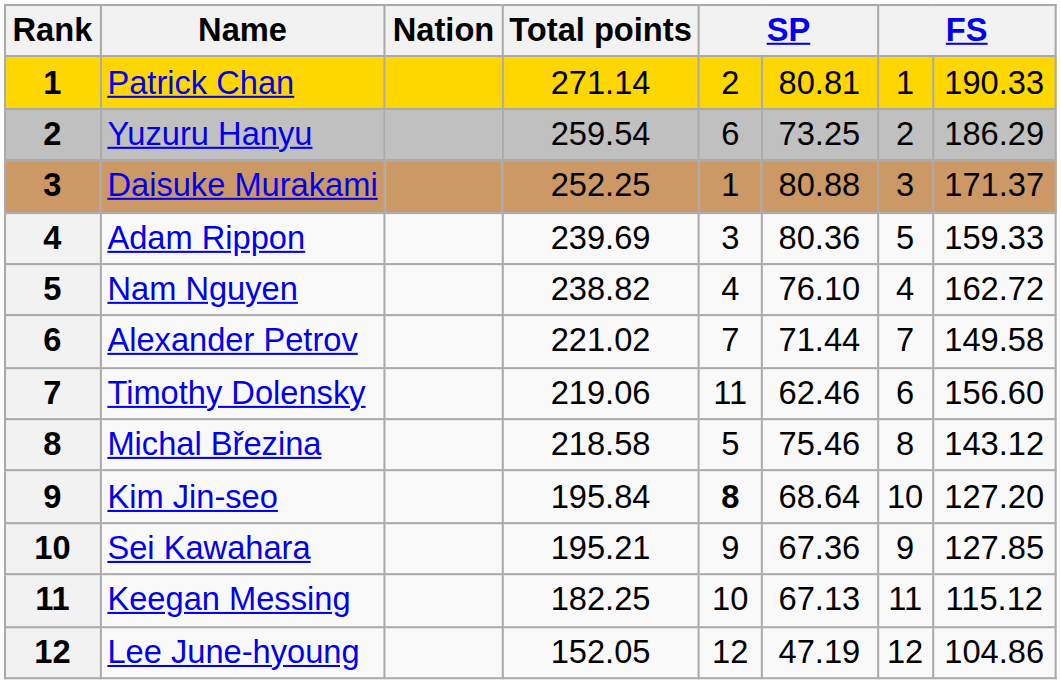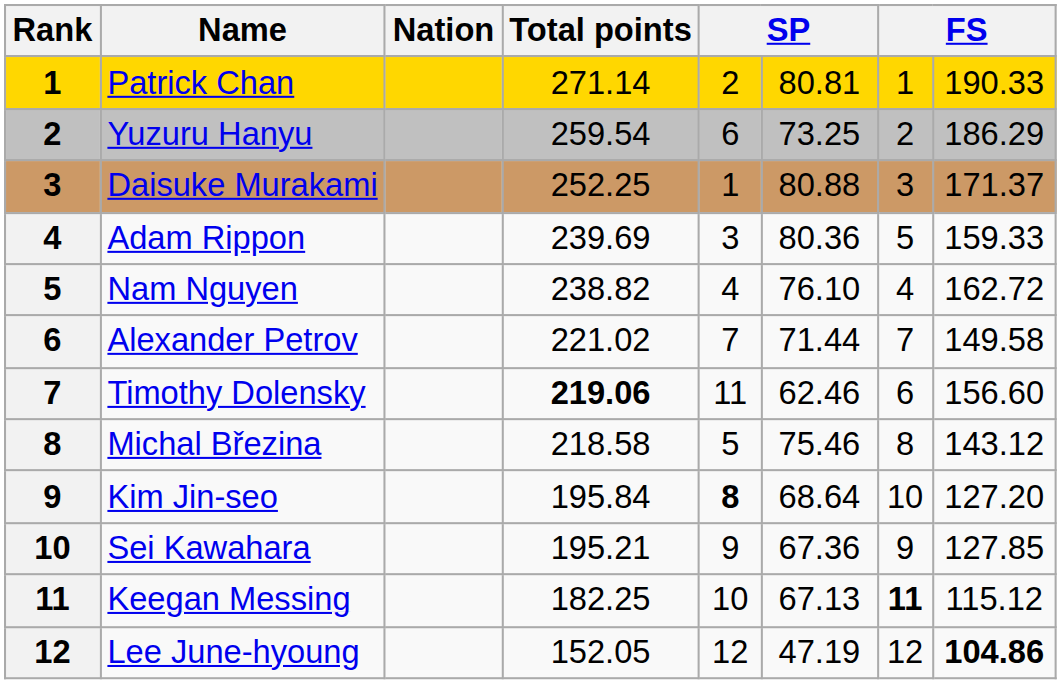(601, 392) normal -> (601, 392) bold
(905, 599) normal -> (905, 599) bold
(994, 651) normal -> (994, 651) bold
